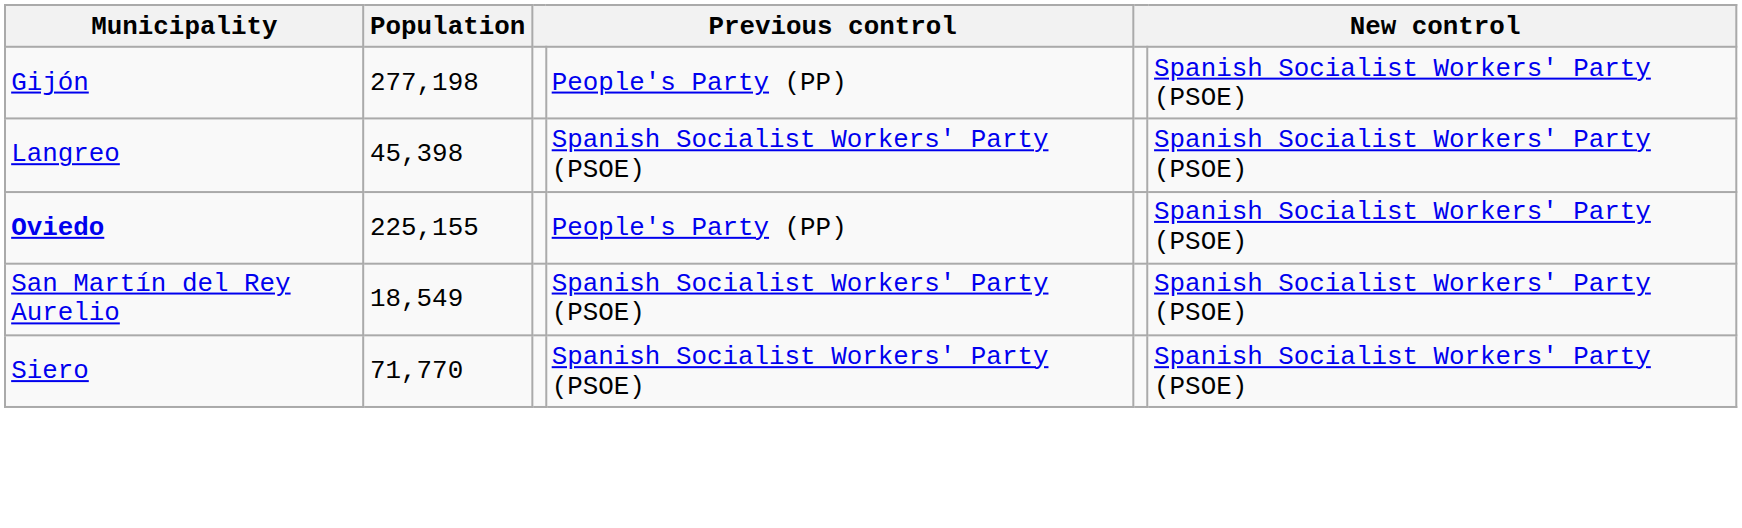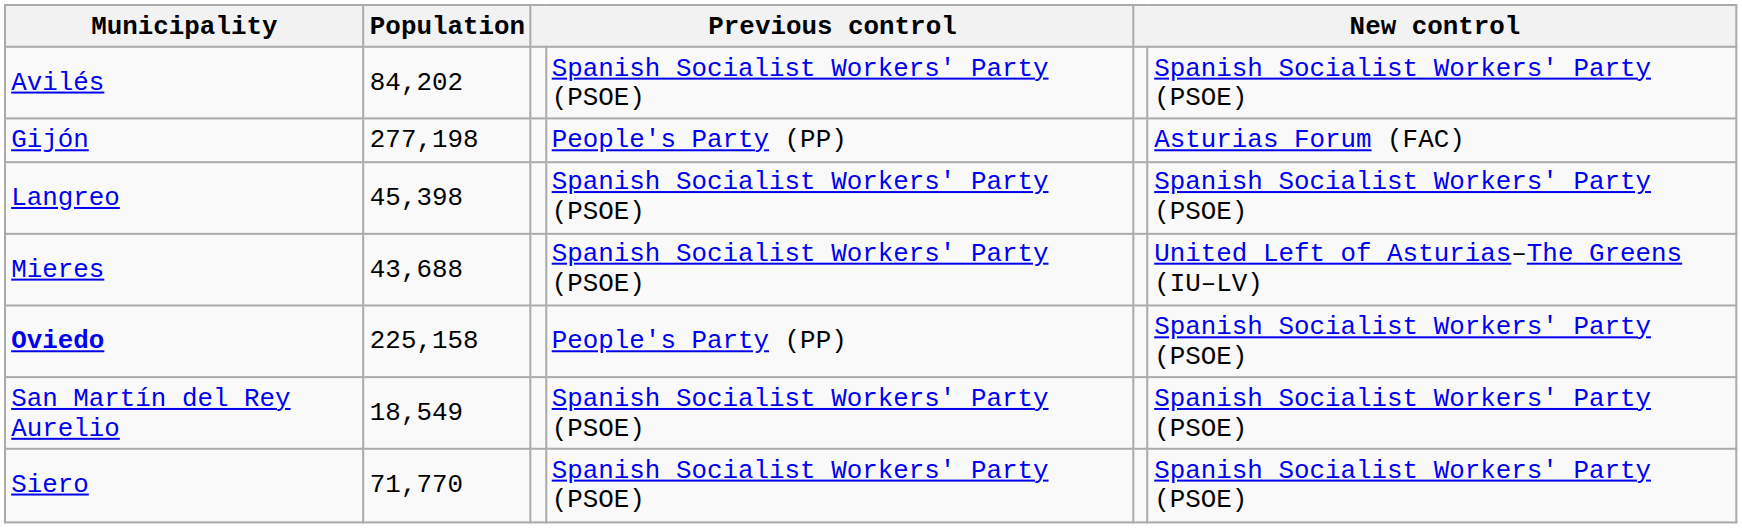+ row: (58, 83)
(1402, 83) Spanish Socialist Workers' Party (PSOE) -> (1309, 140) Asturias Forum (FAC)
+ row: (58, 269)
(424, 227) 225,155 -> (424, 341) 225,158
